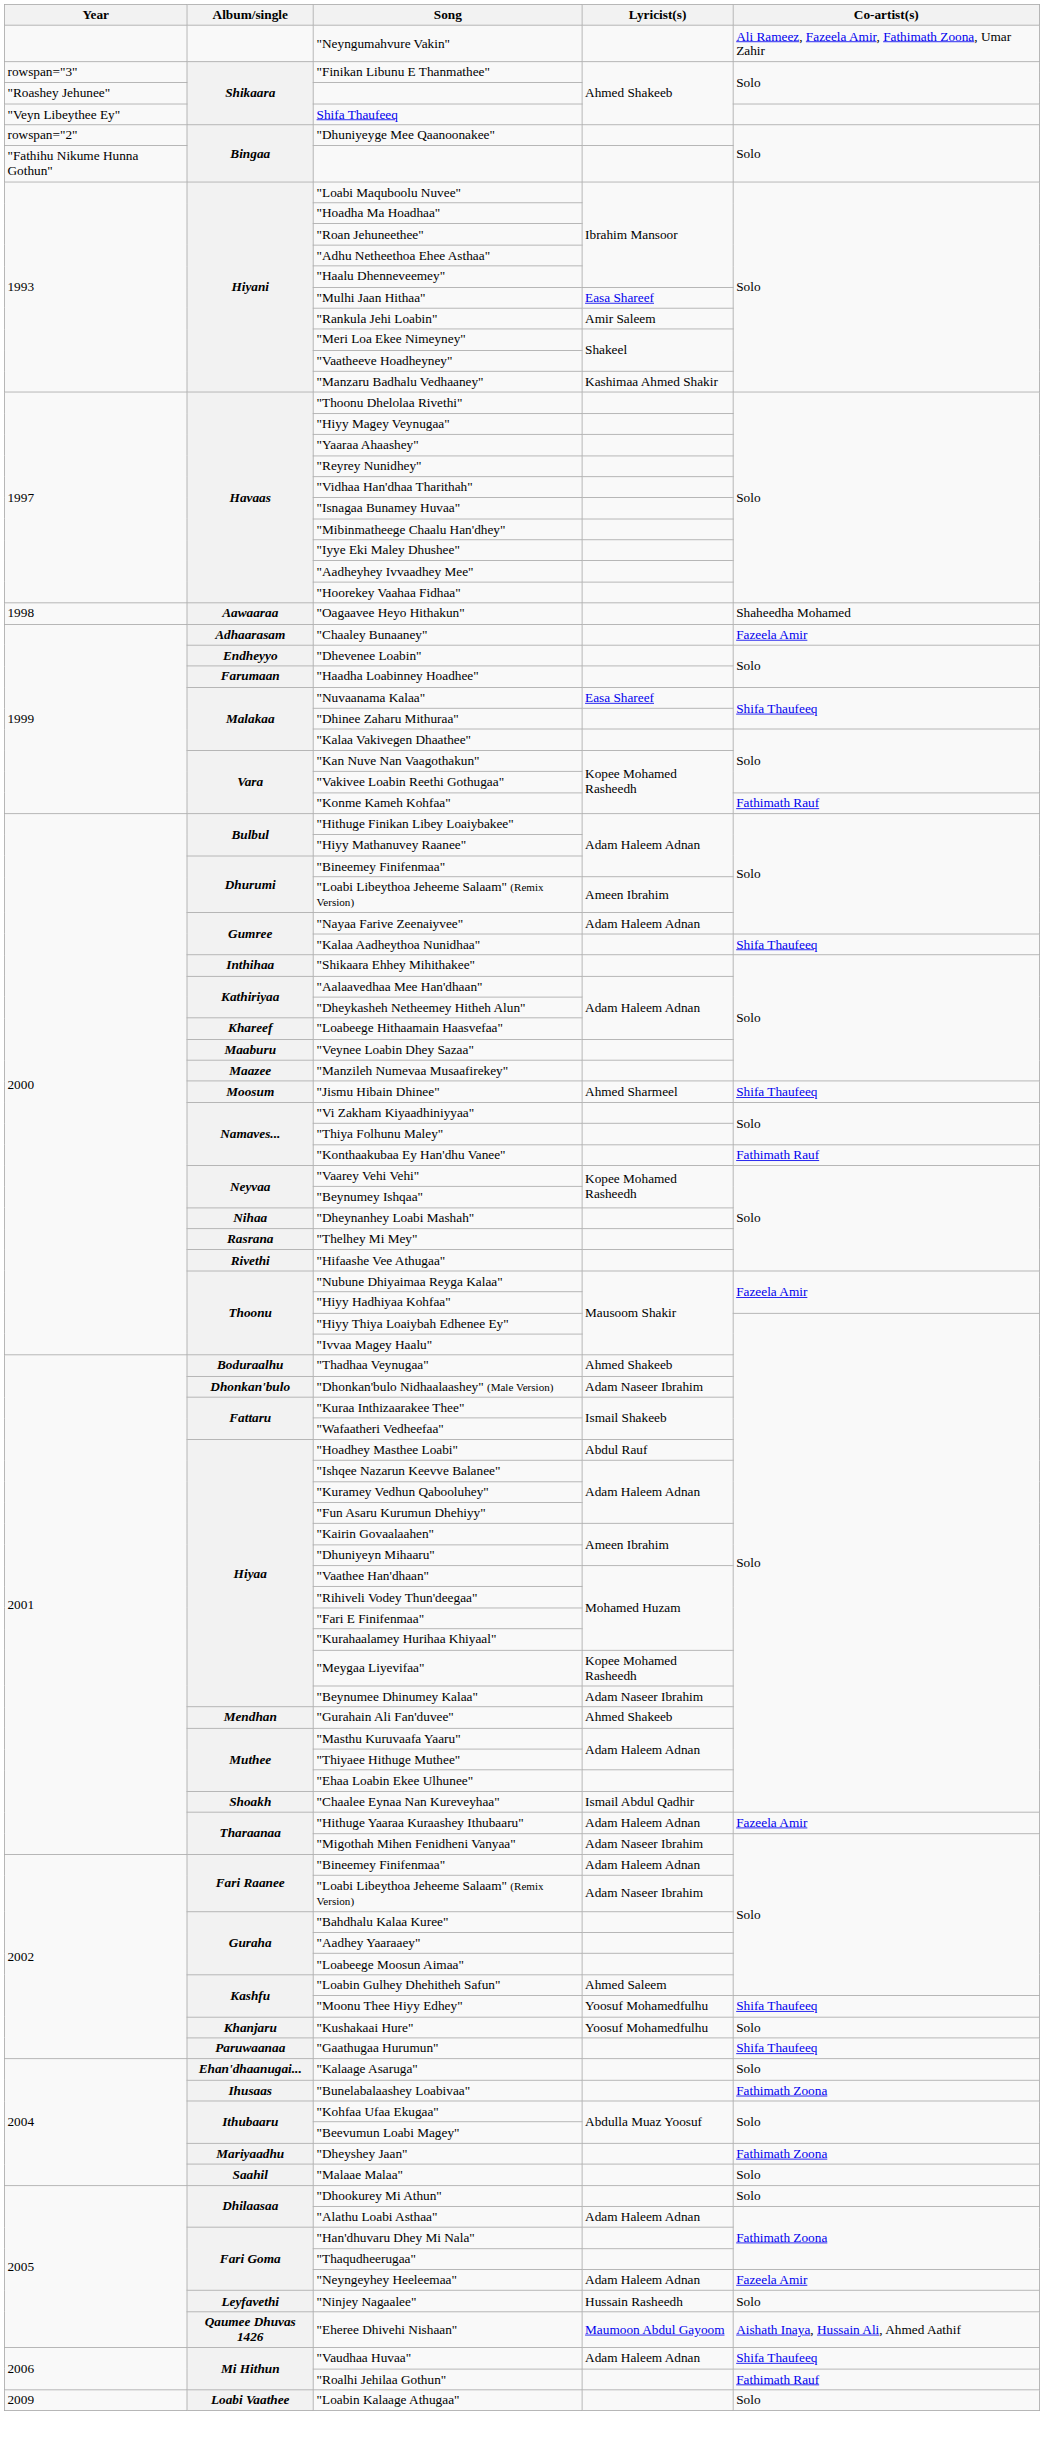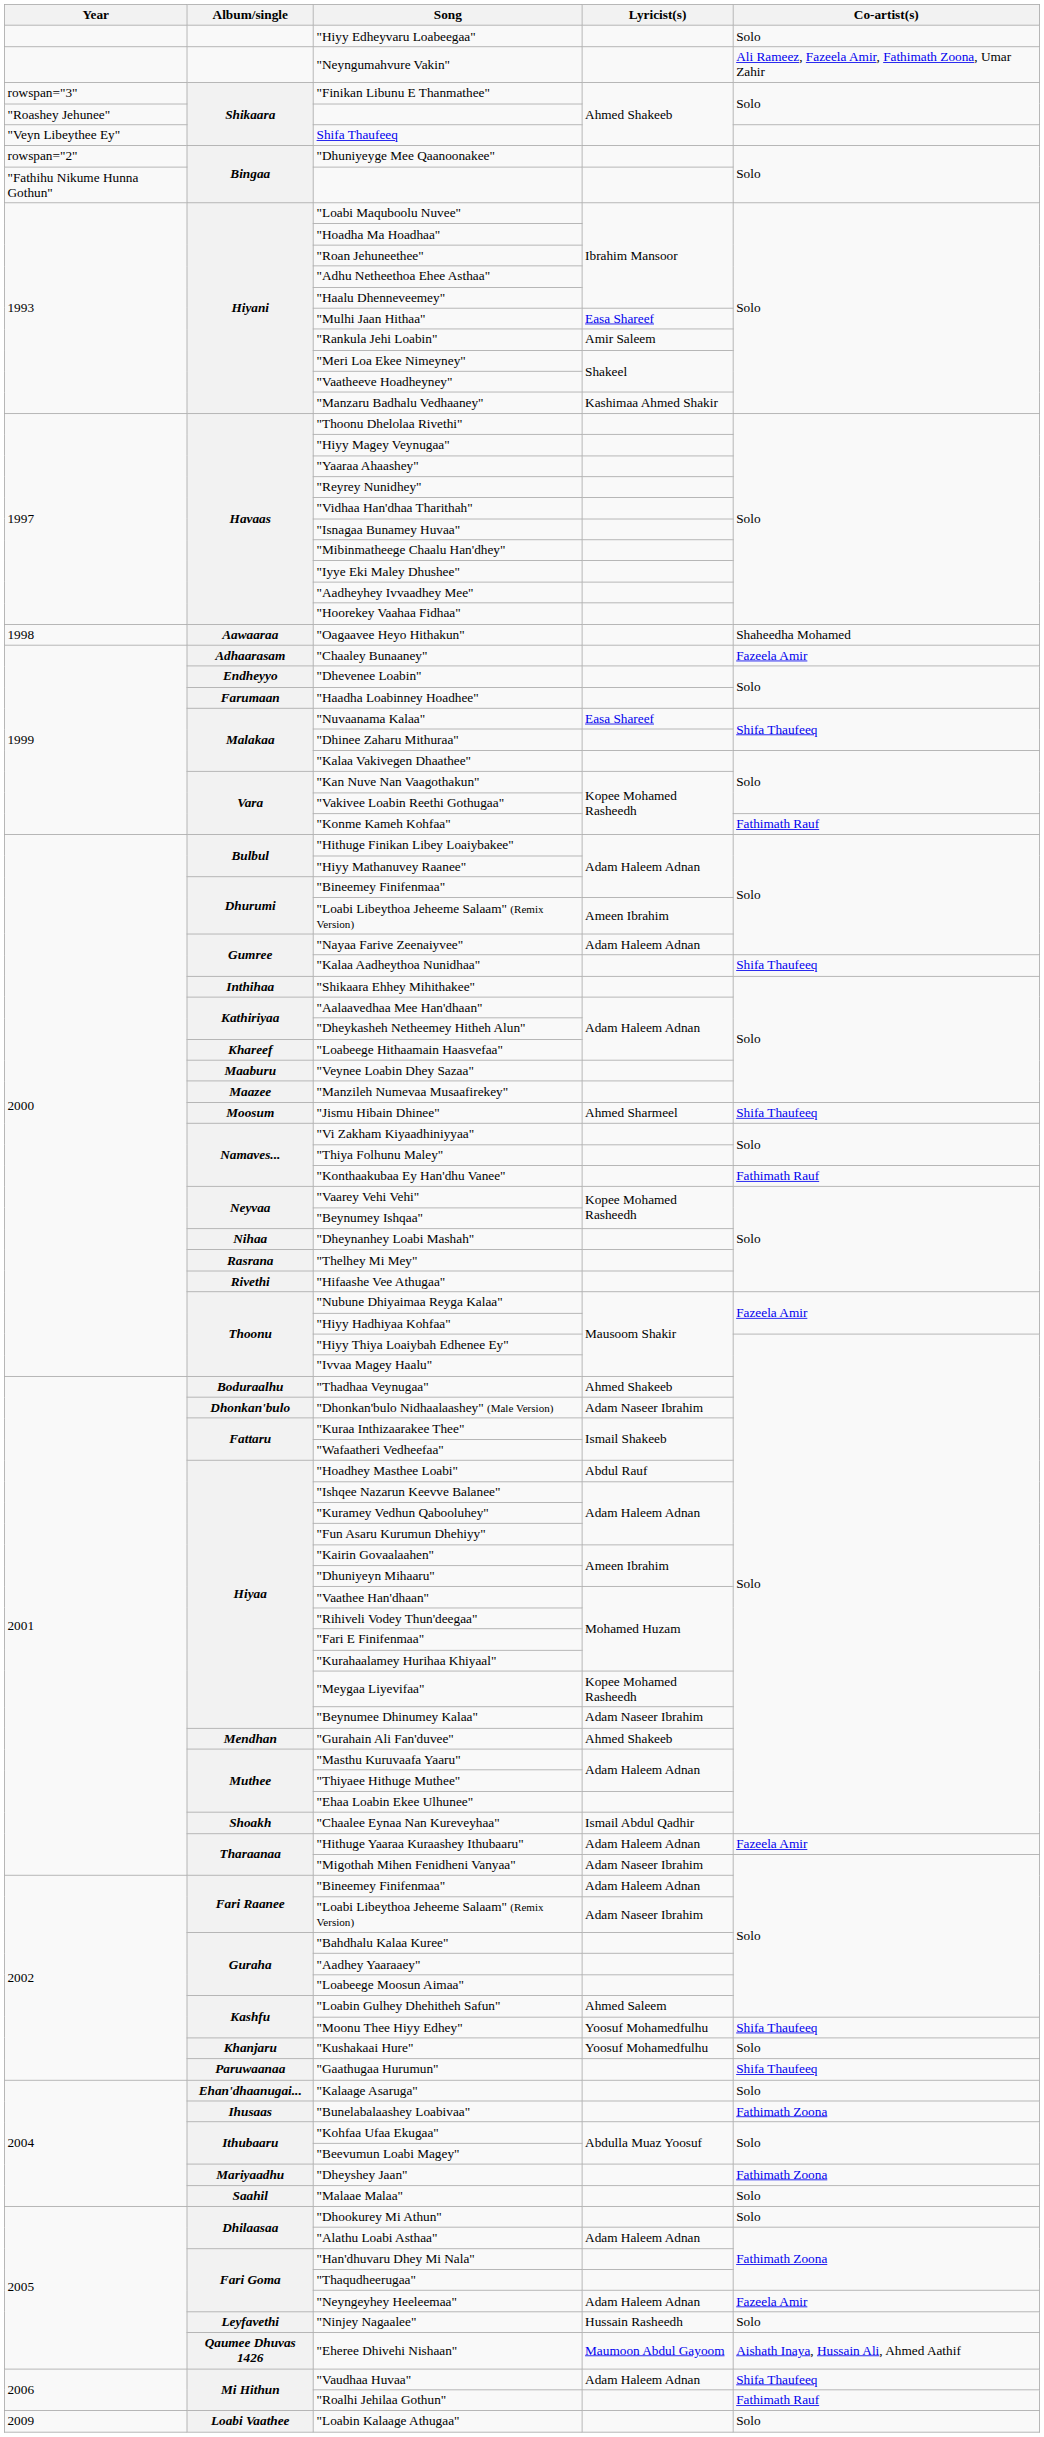+ row: (250, 36)
